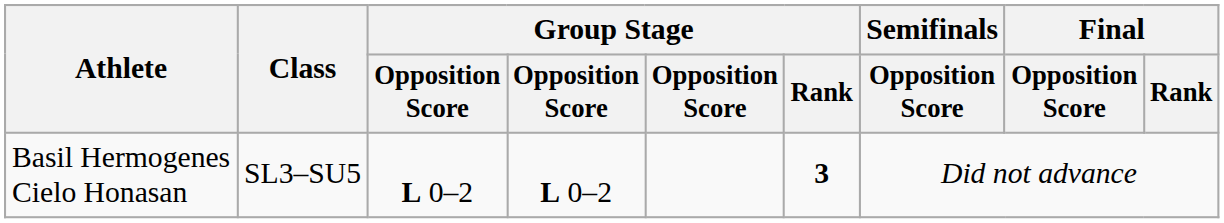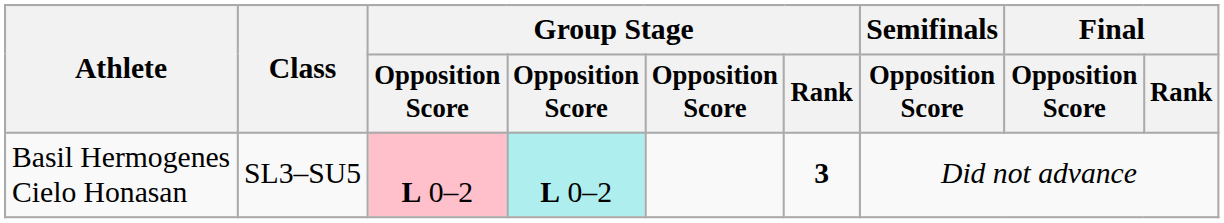(437, 191) no background -> (437, 191) pink background
(576, 191) no background -> (576, 191) paleturquoise background
